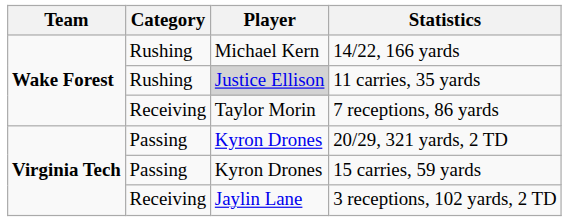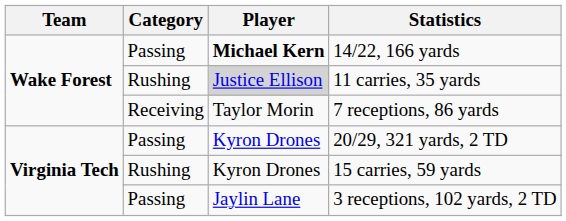(161, 50) Rushing -> (156, 50) Passing
(267, 50) normal -> (269, 50) bold
(158, 170) Passing -> (159, 170) Rushing
(168, 200) Receiving -> (156, 200) Passing
